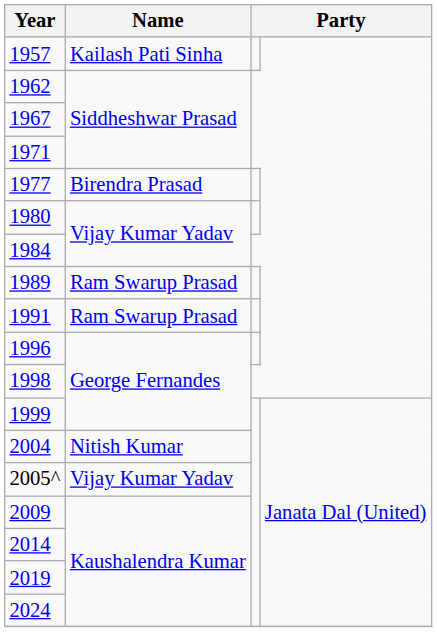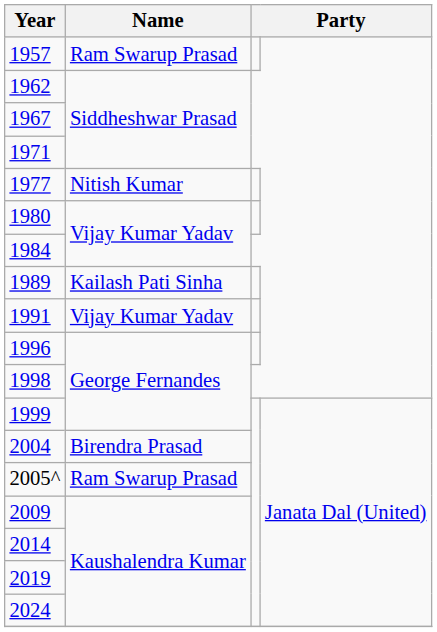(146, 53) Kailash Pati Sinha -> (154, 53) Ram Swarup Prasad
(136, 184) Birendra Prasad -> (126, 184) Nitish Kumar
(154, 282) Ram Swarup Prasad -> (146, 282) Kailash Pati Sinha
(154, 315) Ram Swarup Prasad -> (152, 315) Vijay Kumar Yadav
(126, 446) Nitish Kumar -> (136, 446) Birendra Prasad
(152, 479) Vijay Kumar Yadav -> (154, 479) Ram Swarup Prasad
